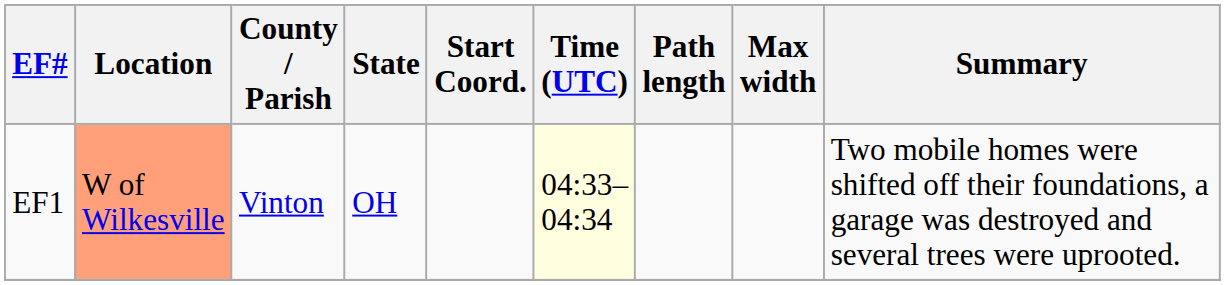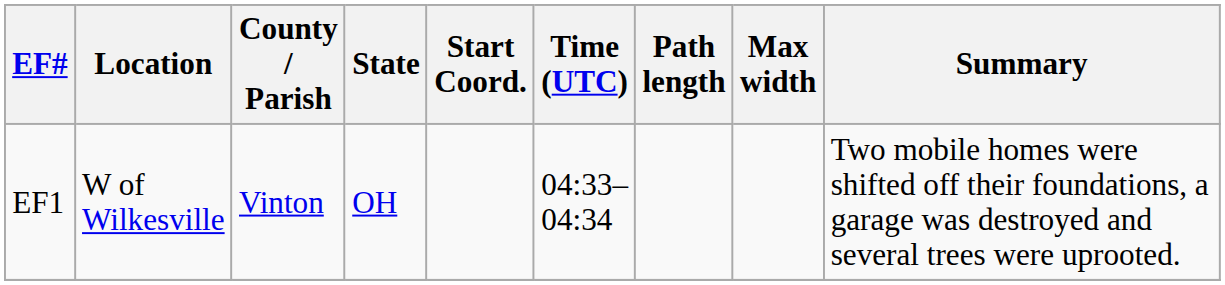(153, 201) lightsalmon background -> (153, 201) no background
(585, 201) lightyellow background -> (585, 201) no background
